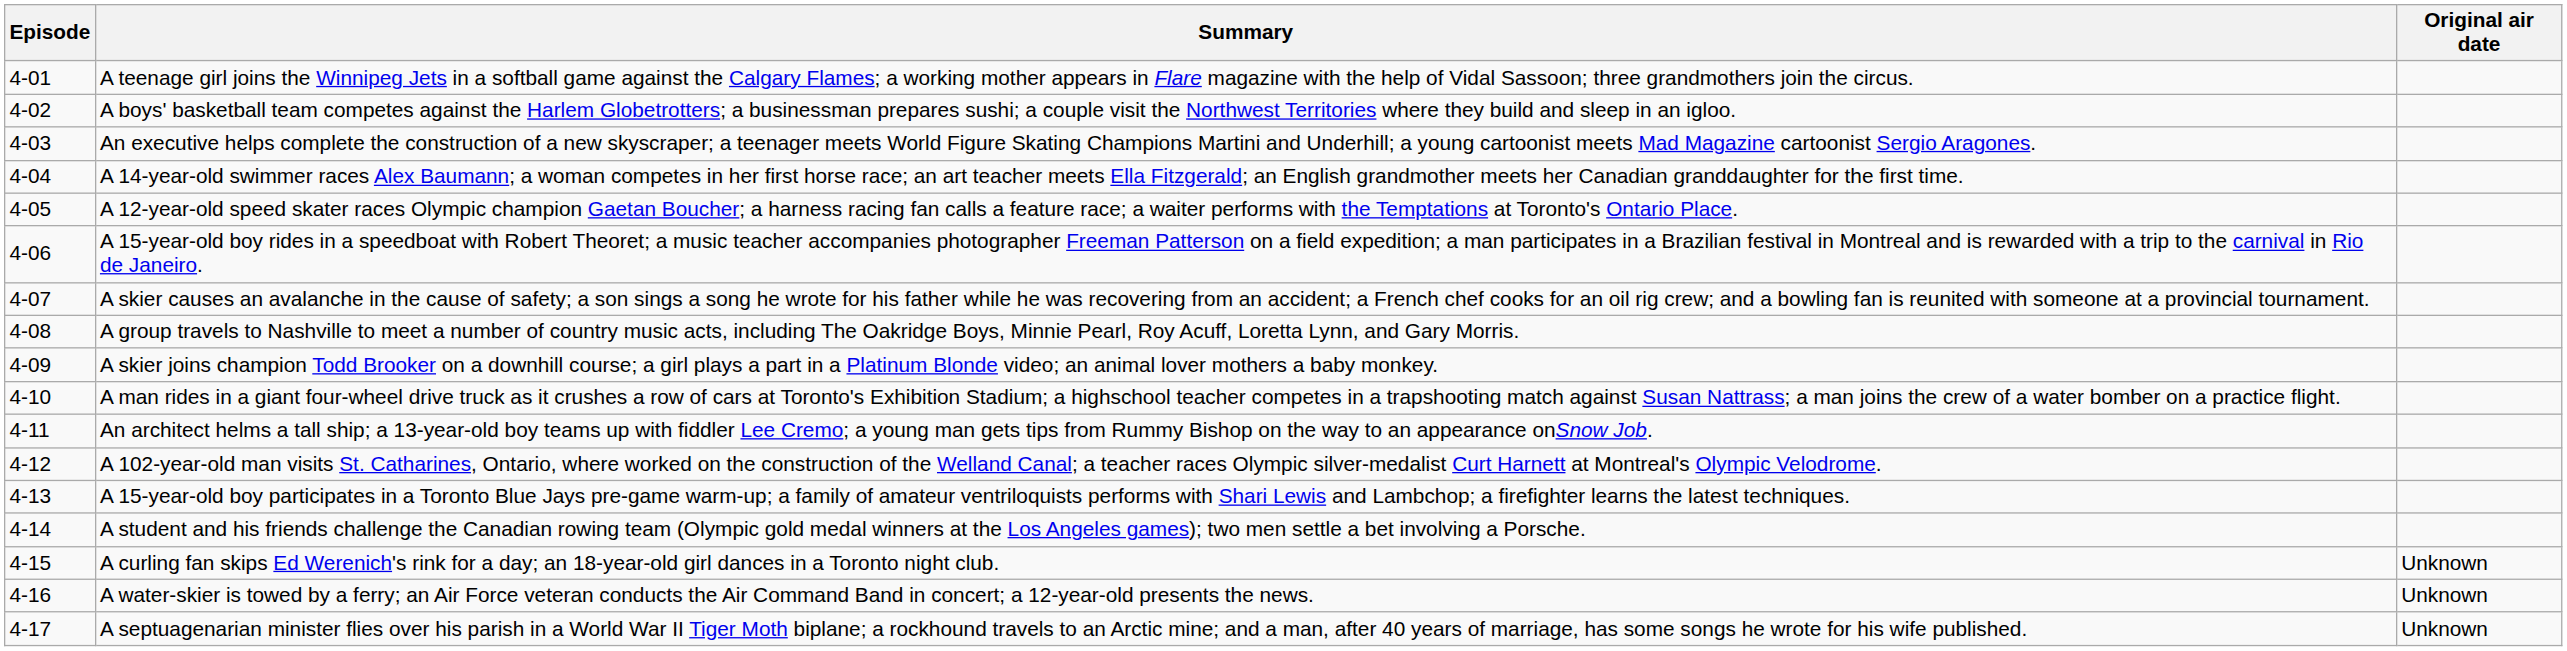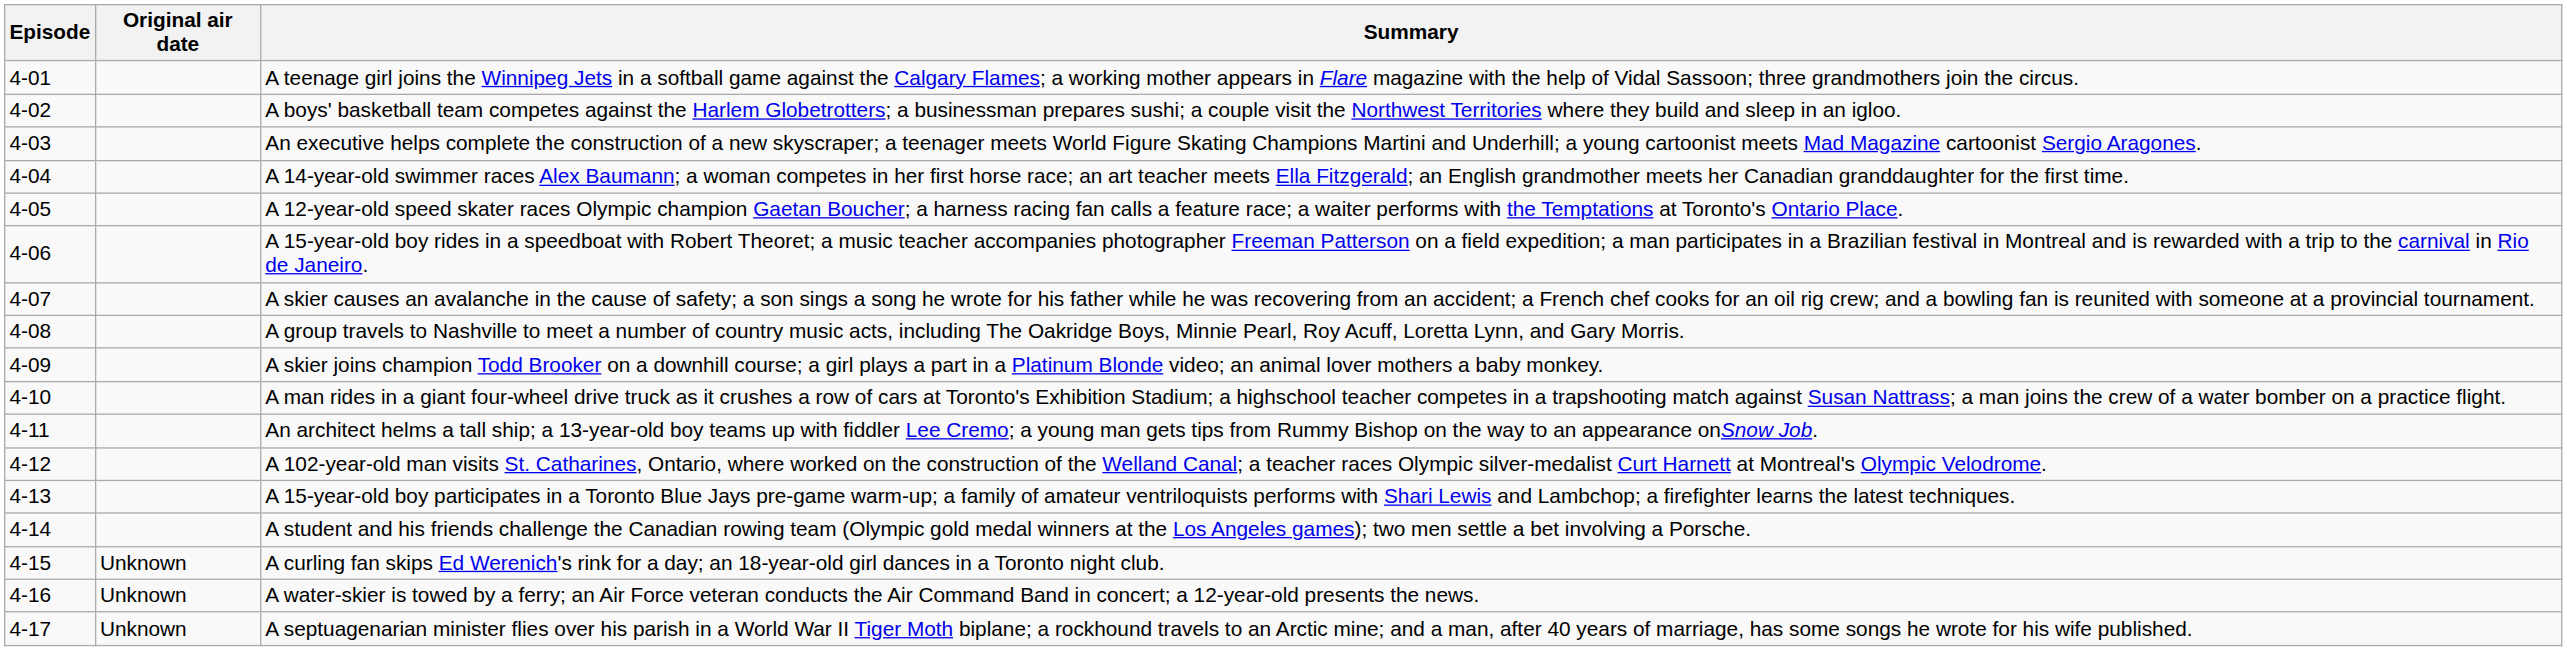columns swapped: (2479, 32) <-> (1246, 32)
